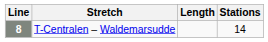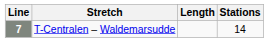(19, 29) 8 -> (19, 29) 7
